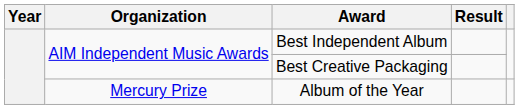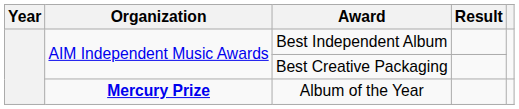(159, 91) normal -> (159, 91) bold
